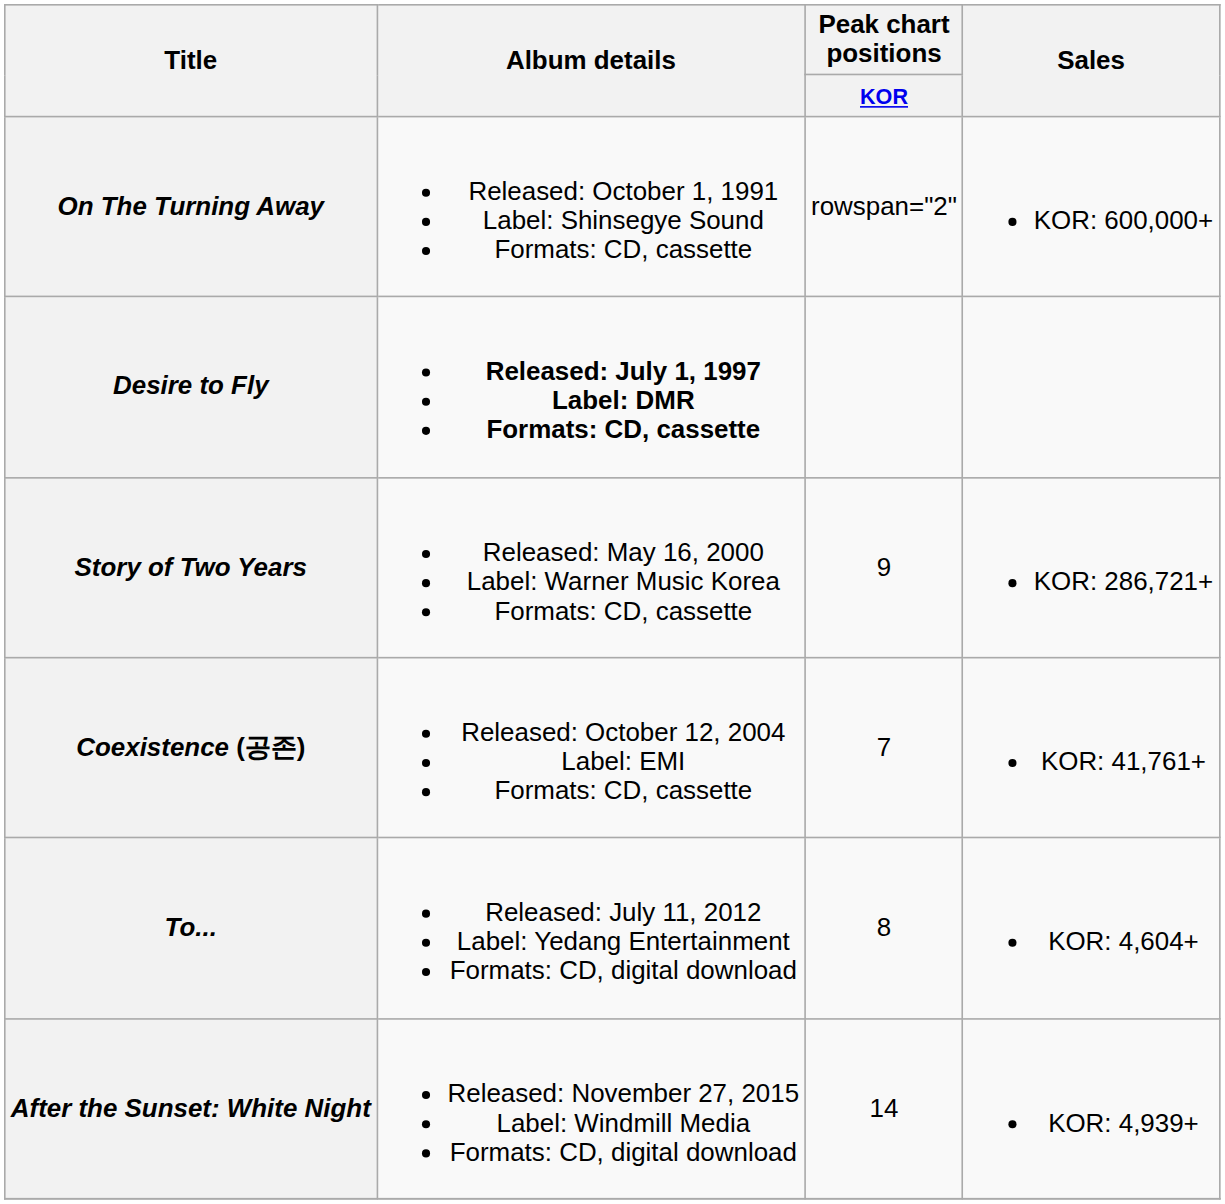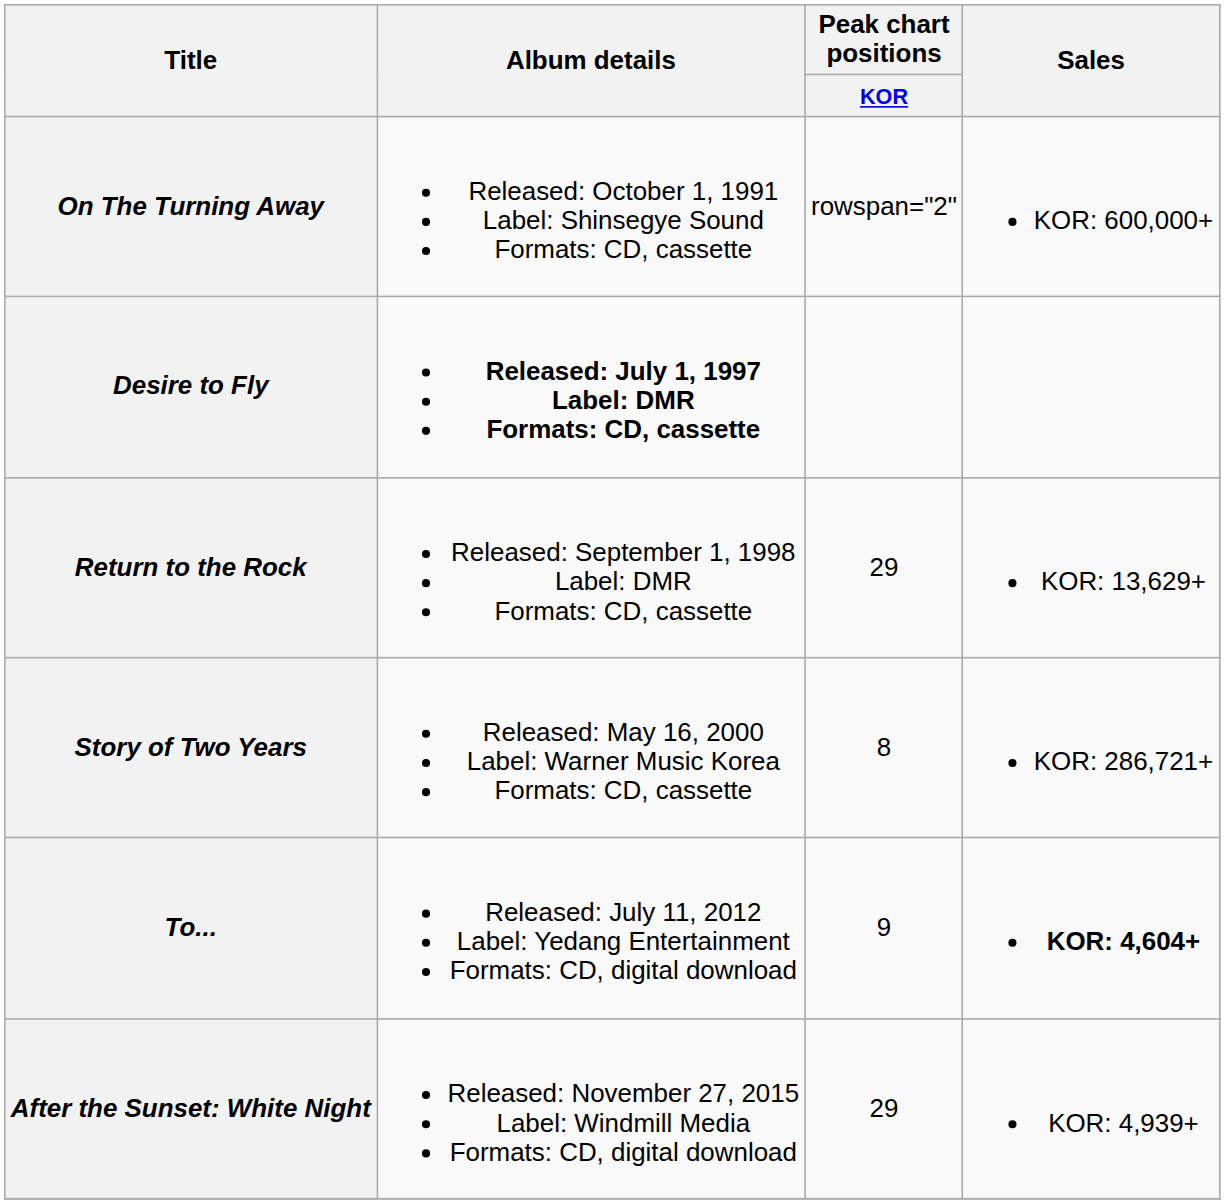+ row: (191, 566)
(884, 566) 9 -> (884, 747) 8
- row: (191, 746)
(884, 927) 8 -> (884, 927) 9
(1091, 943) normal -> (1091, 943) bold
(884, 1108) 14 -> (884, 1108) 29
